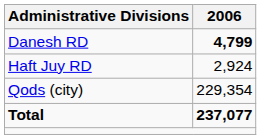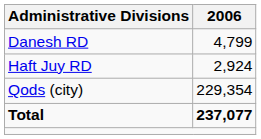(233, 41) bold -> (233, 41) normal
